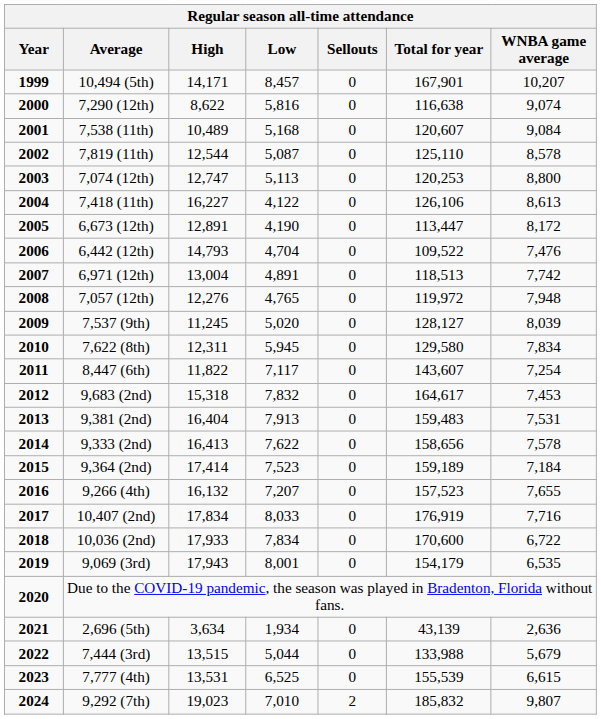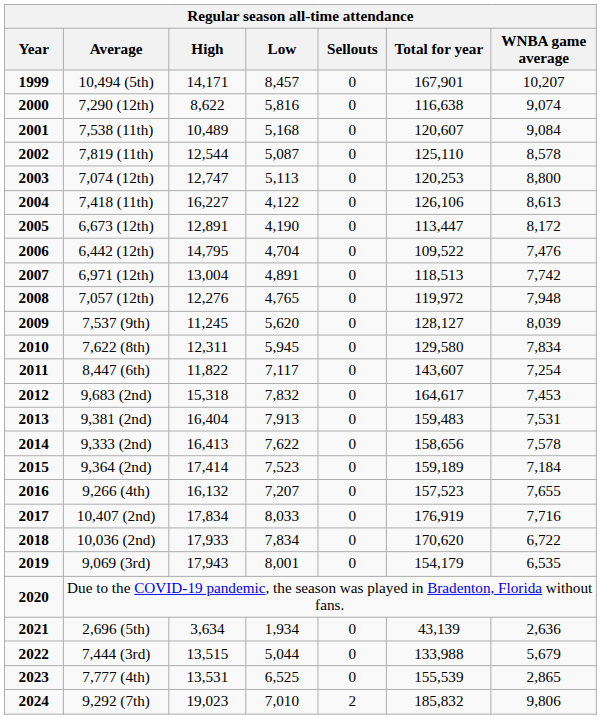(207, 250) 14,793 -> (207, 250) 14,795
(282, 322) 5,020 -> (282, 322) 5,620
(439, 539) 170,600 -> (439, 539) 170,620
(544, 677) 6,615 -> (544, 677) 2,865
(544, 701) 9,807 -> (544, 701) 9,806
